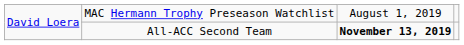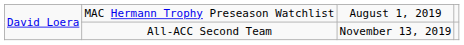(395, 31) bold -> (395, 31) normal
